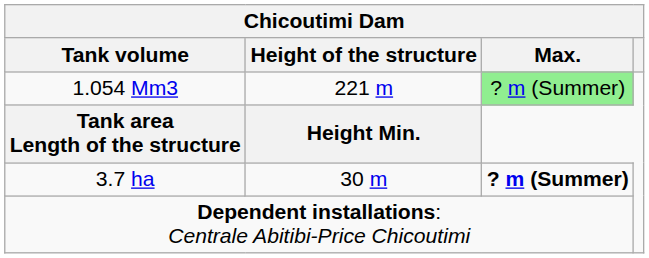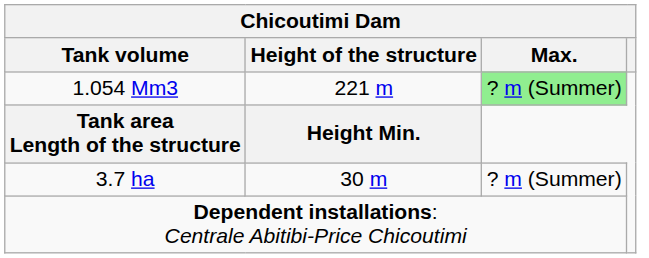(558, 178) bold -> (554, 178) normal
